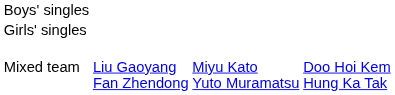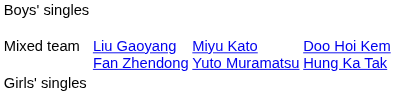rows swapped: (45, 30) <-> (42, 67)
